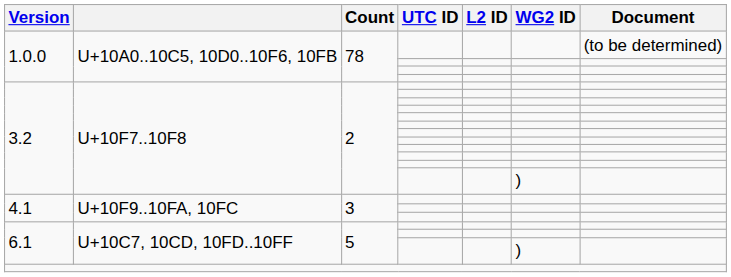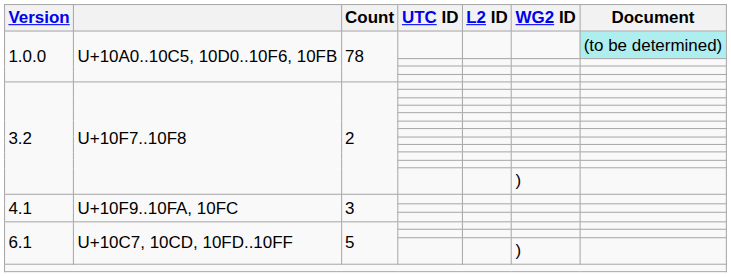(653, 44) no background -> (653, 44) paleturquoise background
